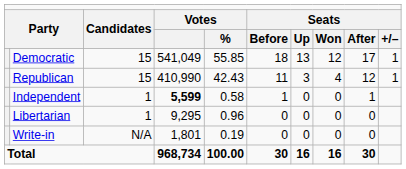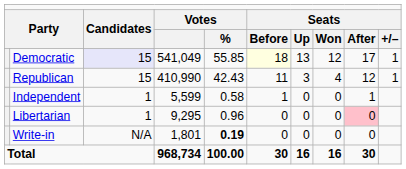(145, 58) no background -> (145, 58) lavender background
(281, 58) no background -> (281, 58) lightyellow background
(186, 96) bold -> (186, 96) normal
(372, 116) no background -> (372, 116) pink background
(232, 135) normal -> (232, 135) bold
